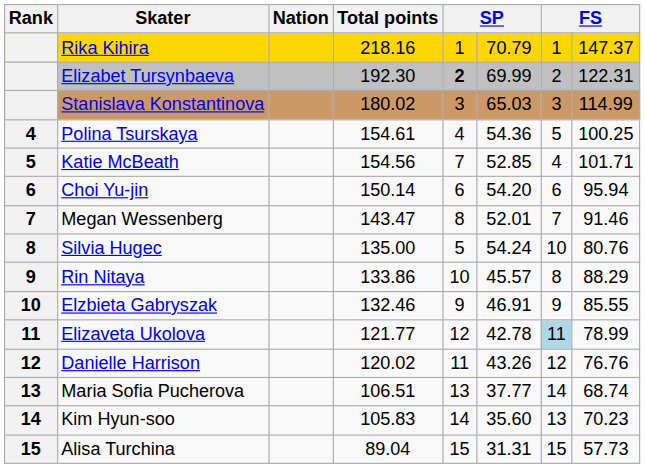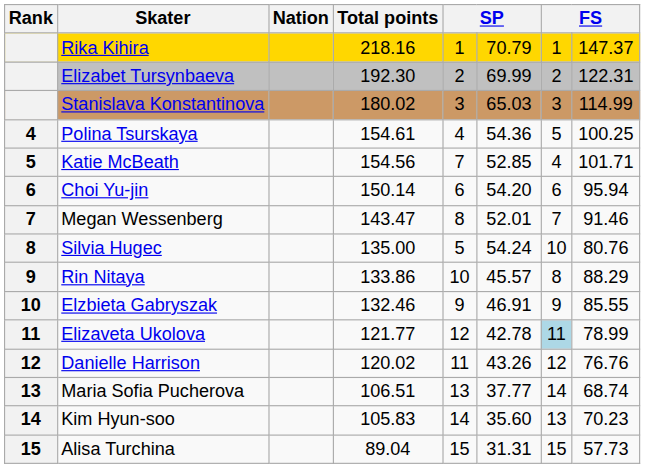(460, 76) bold -> (460, 76) normal
